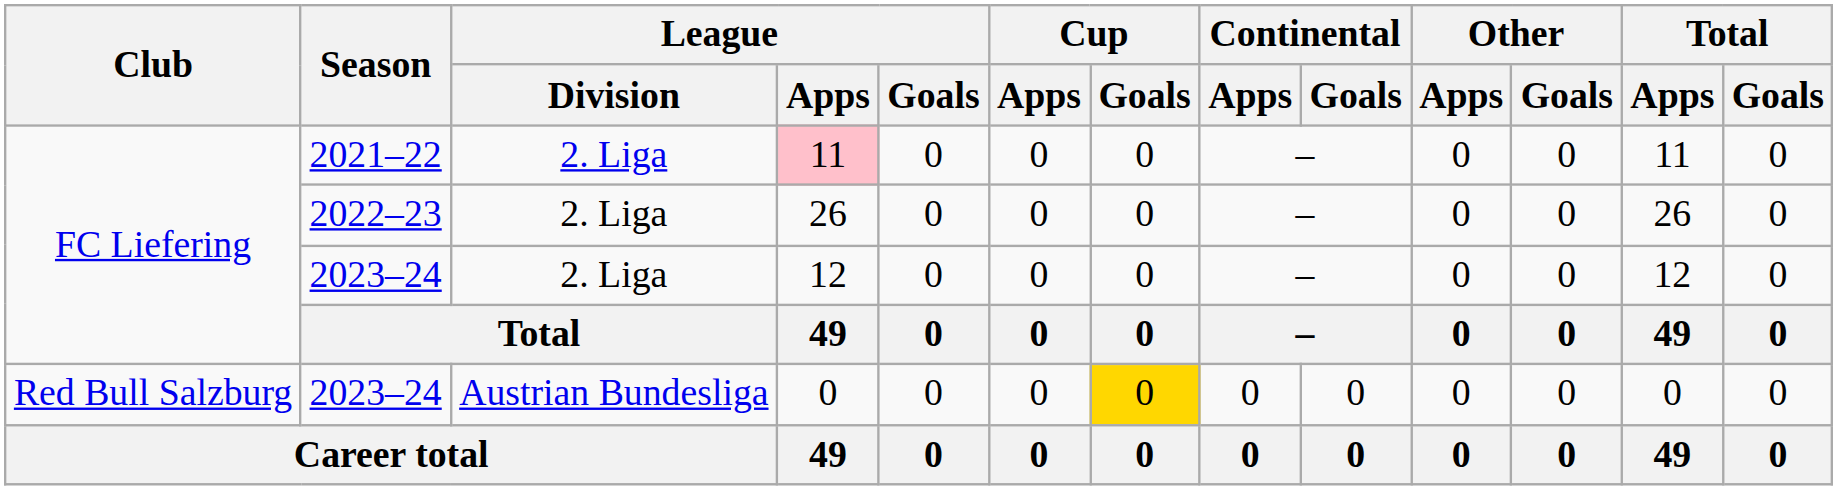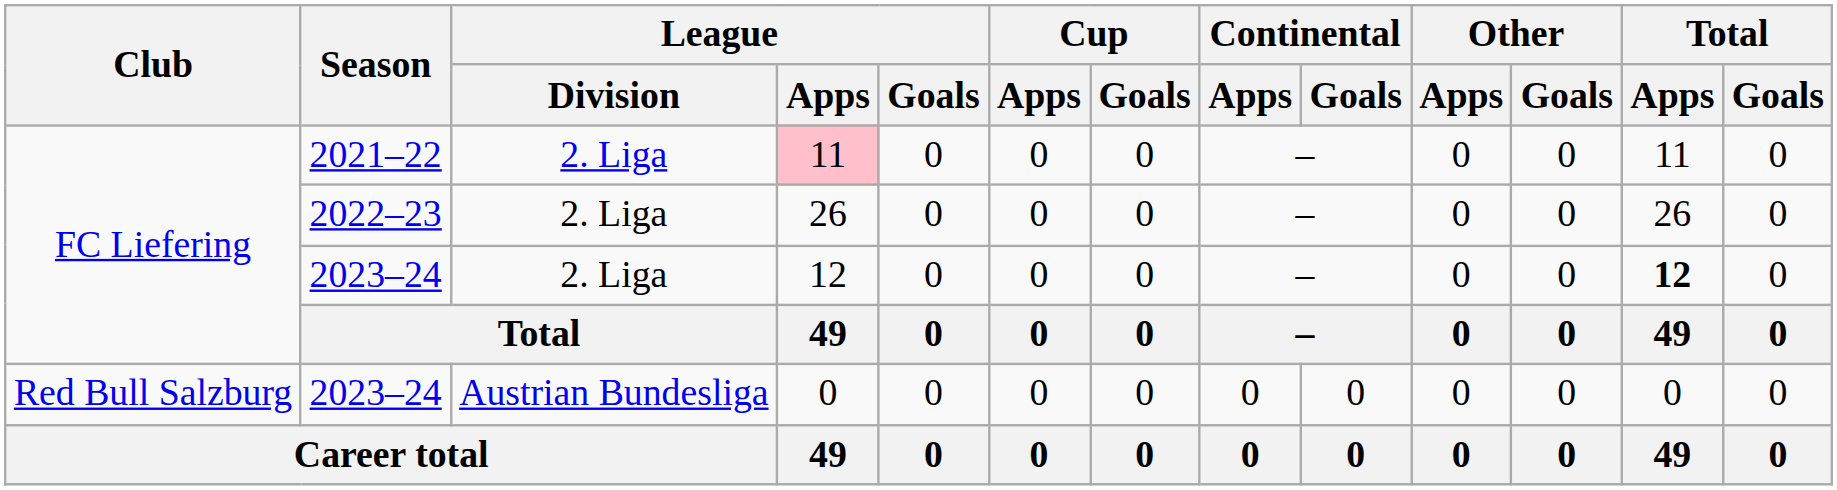(1672, 273) normal -> (1672, 273) bold
(1145, 393) gold background -> (1145, 393) no background
